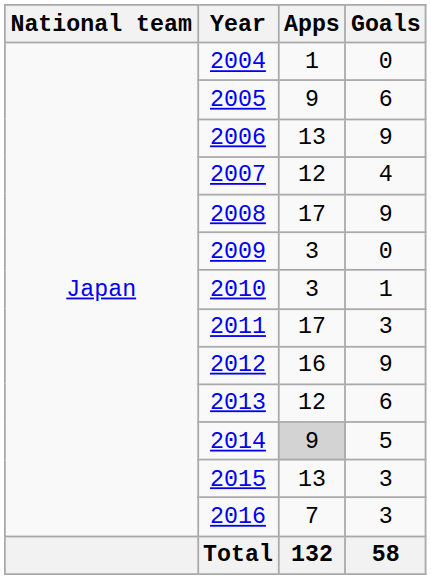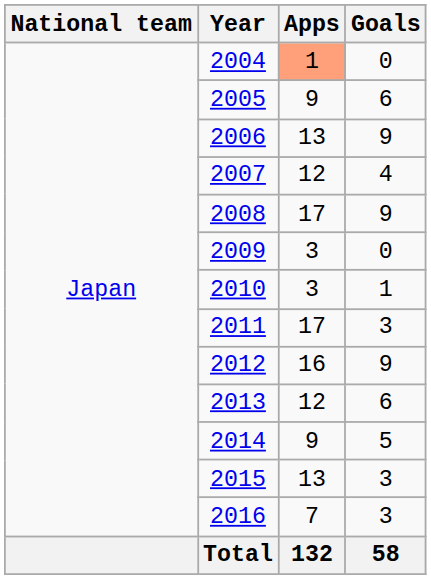(312, 62) no background -> (312, 62) lightsalmon background
(312, 441) lightgrey background -> (312, 441) no background
